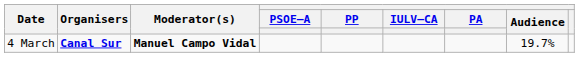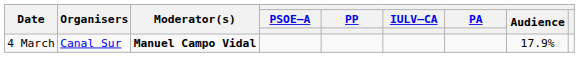(91, 43) bold -> (91, 43) normal
(538, 43) 19.7% -> (538, 43) 17.9%
